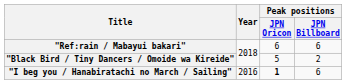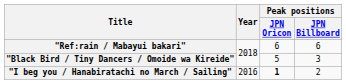(318, 60) 2 -> (318, 60) 3
(318, 73) 6 -> (318, 73) 2
